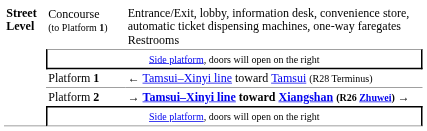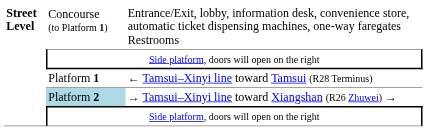(74, 97) no background -> (74, 97) lightblue background
(269, 97) bold -> (262, 97) normal
